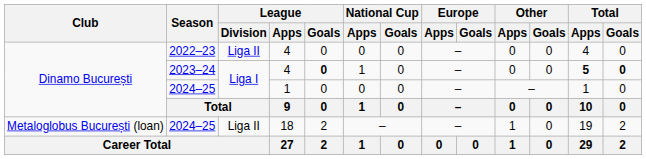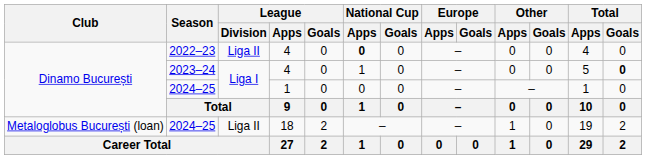(362, 51) normal -> (362, 51) bold
(324, 70) bold -> (324, 70) normal
(586, 70) bold -> (586, 70) normal
